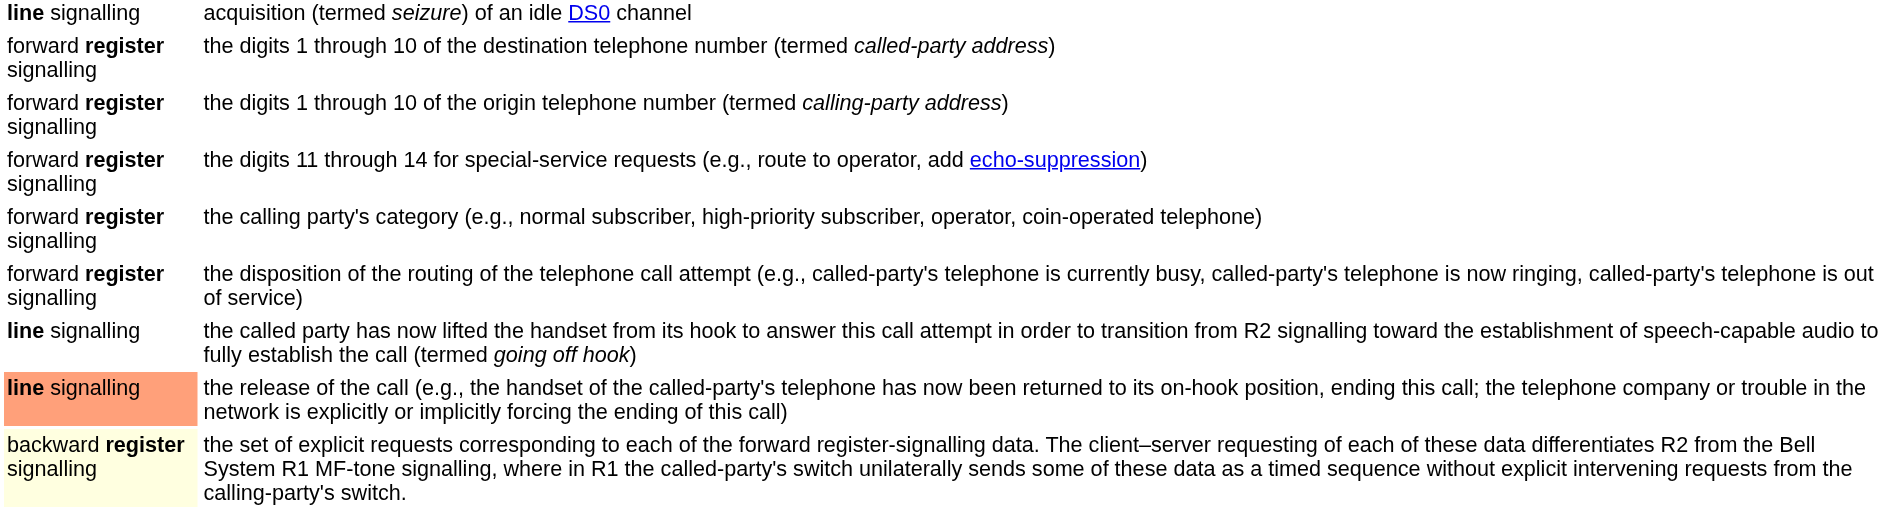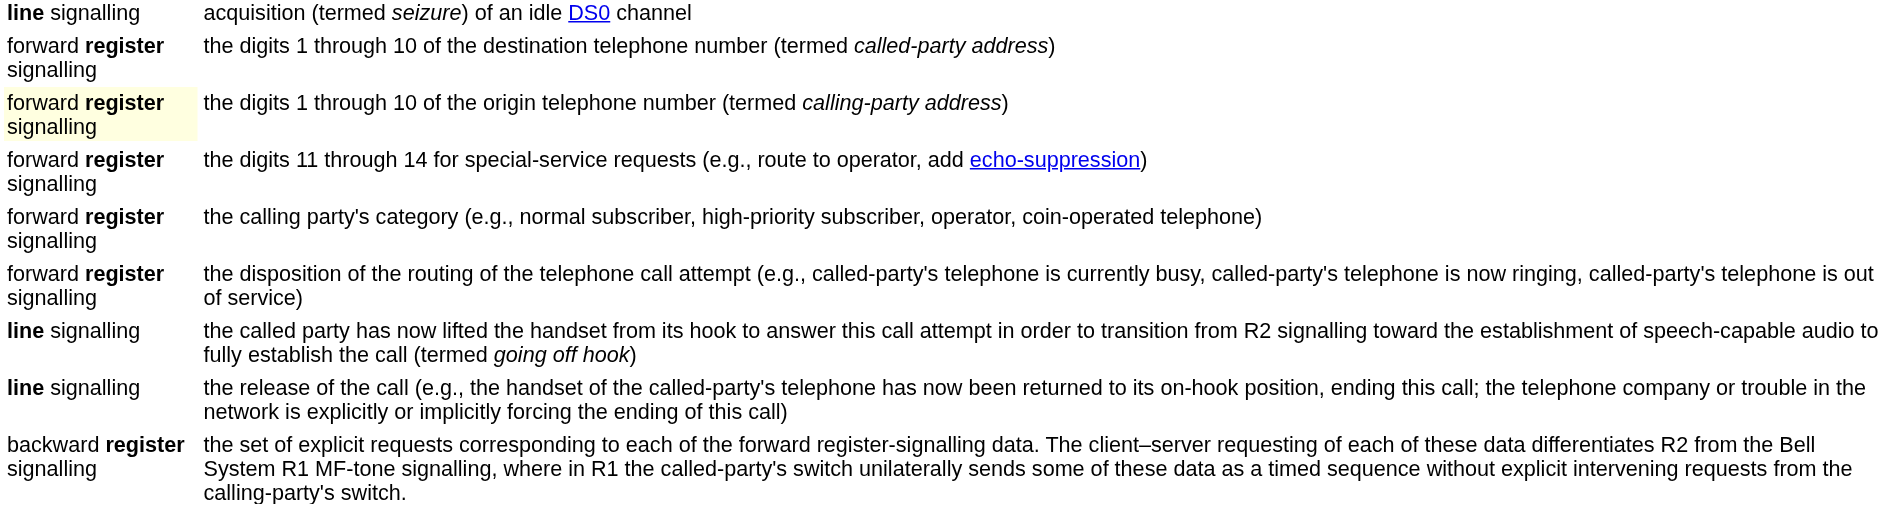(86, 114) no background -> (86, 114) lightyellow background
(74, 387) lightsalmon background -> (74, 387) no background
(96, 456) lightyellow background -> (96, 456) no background
